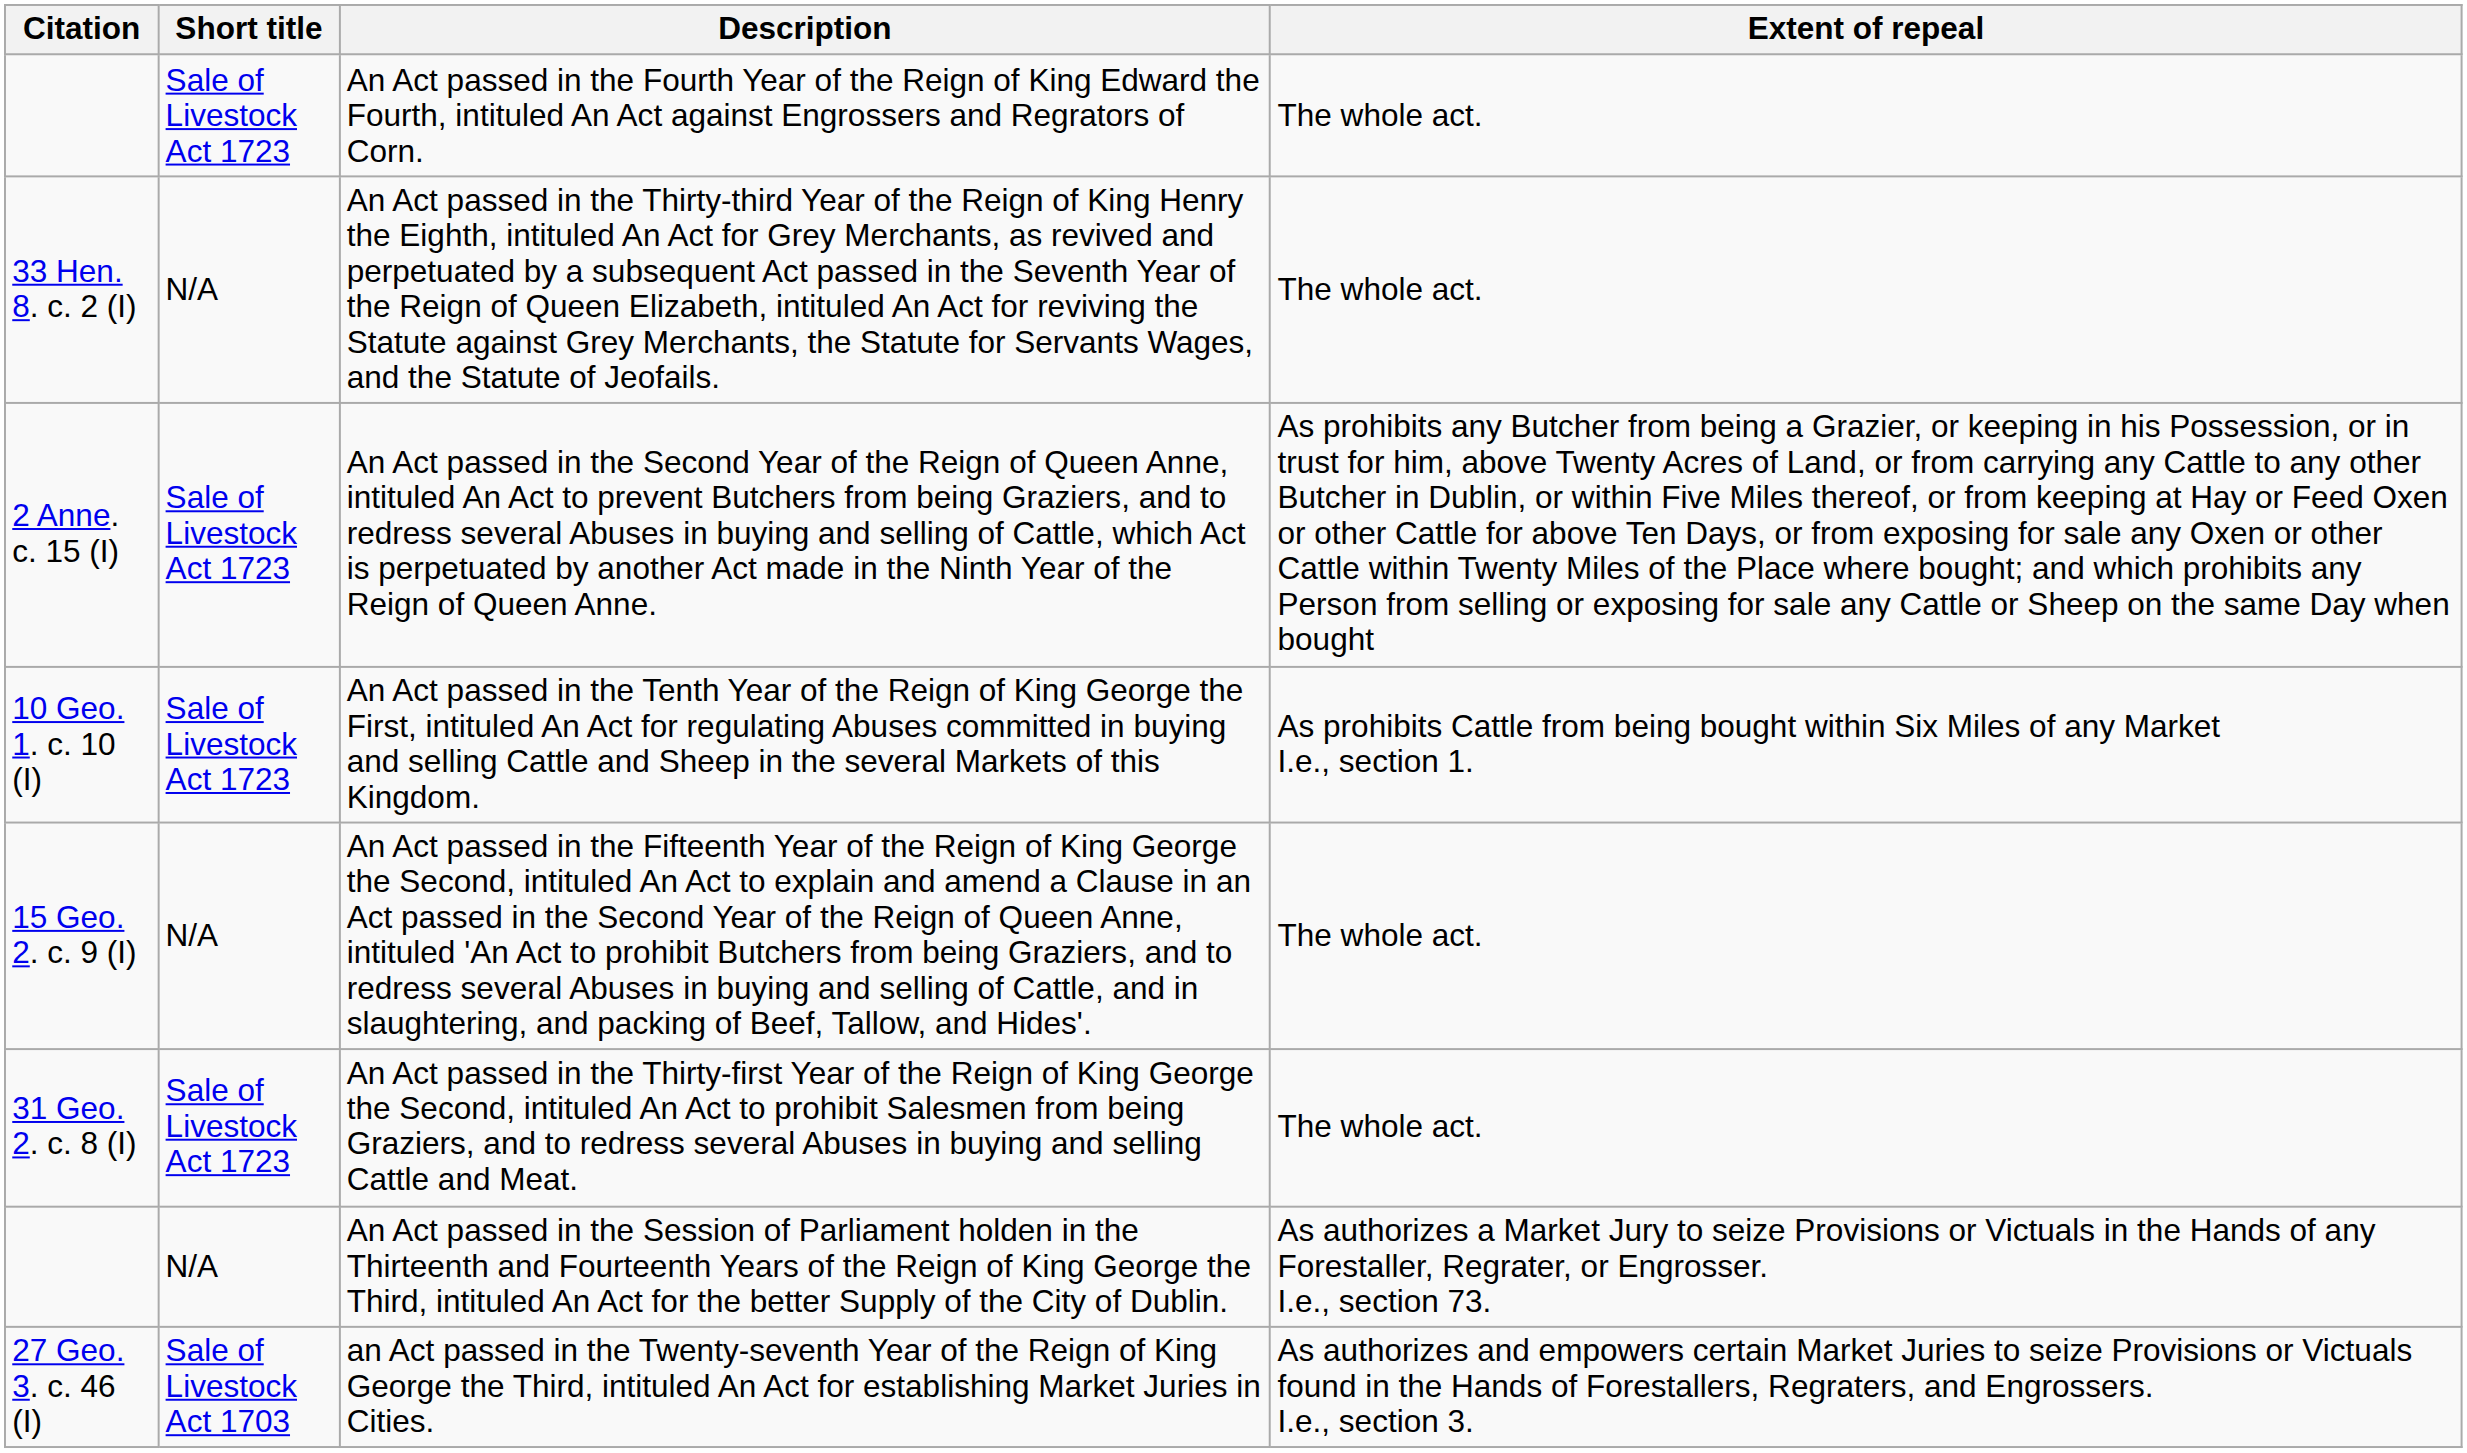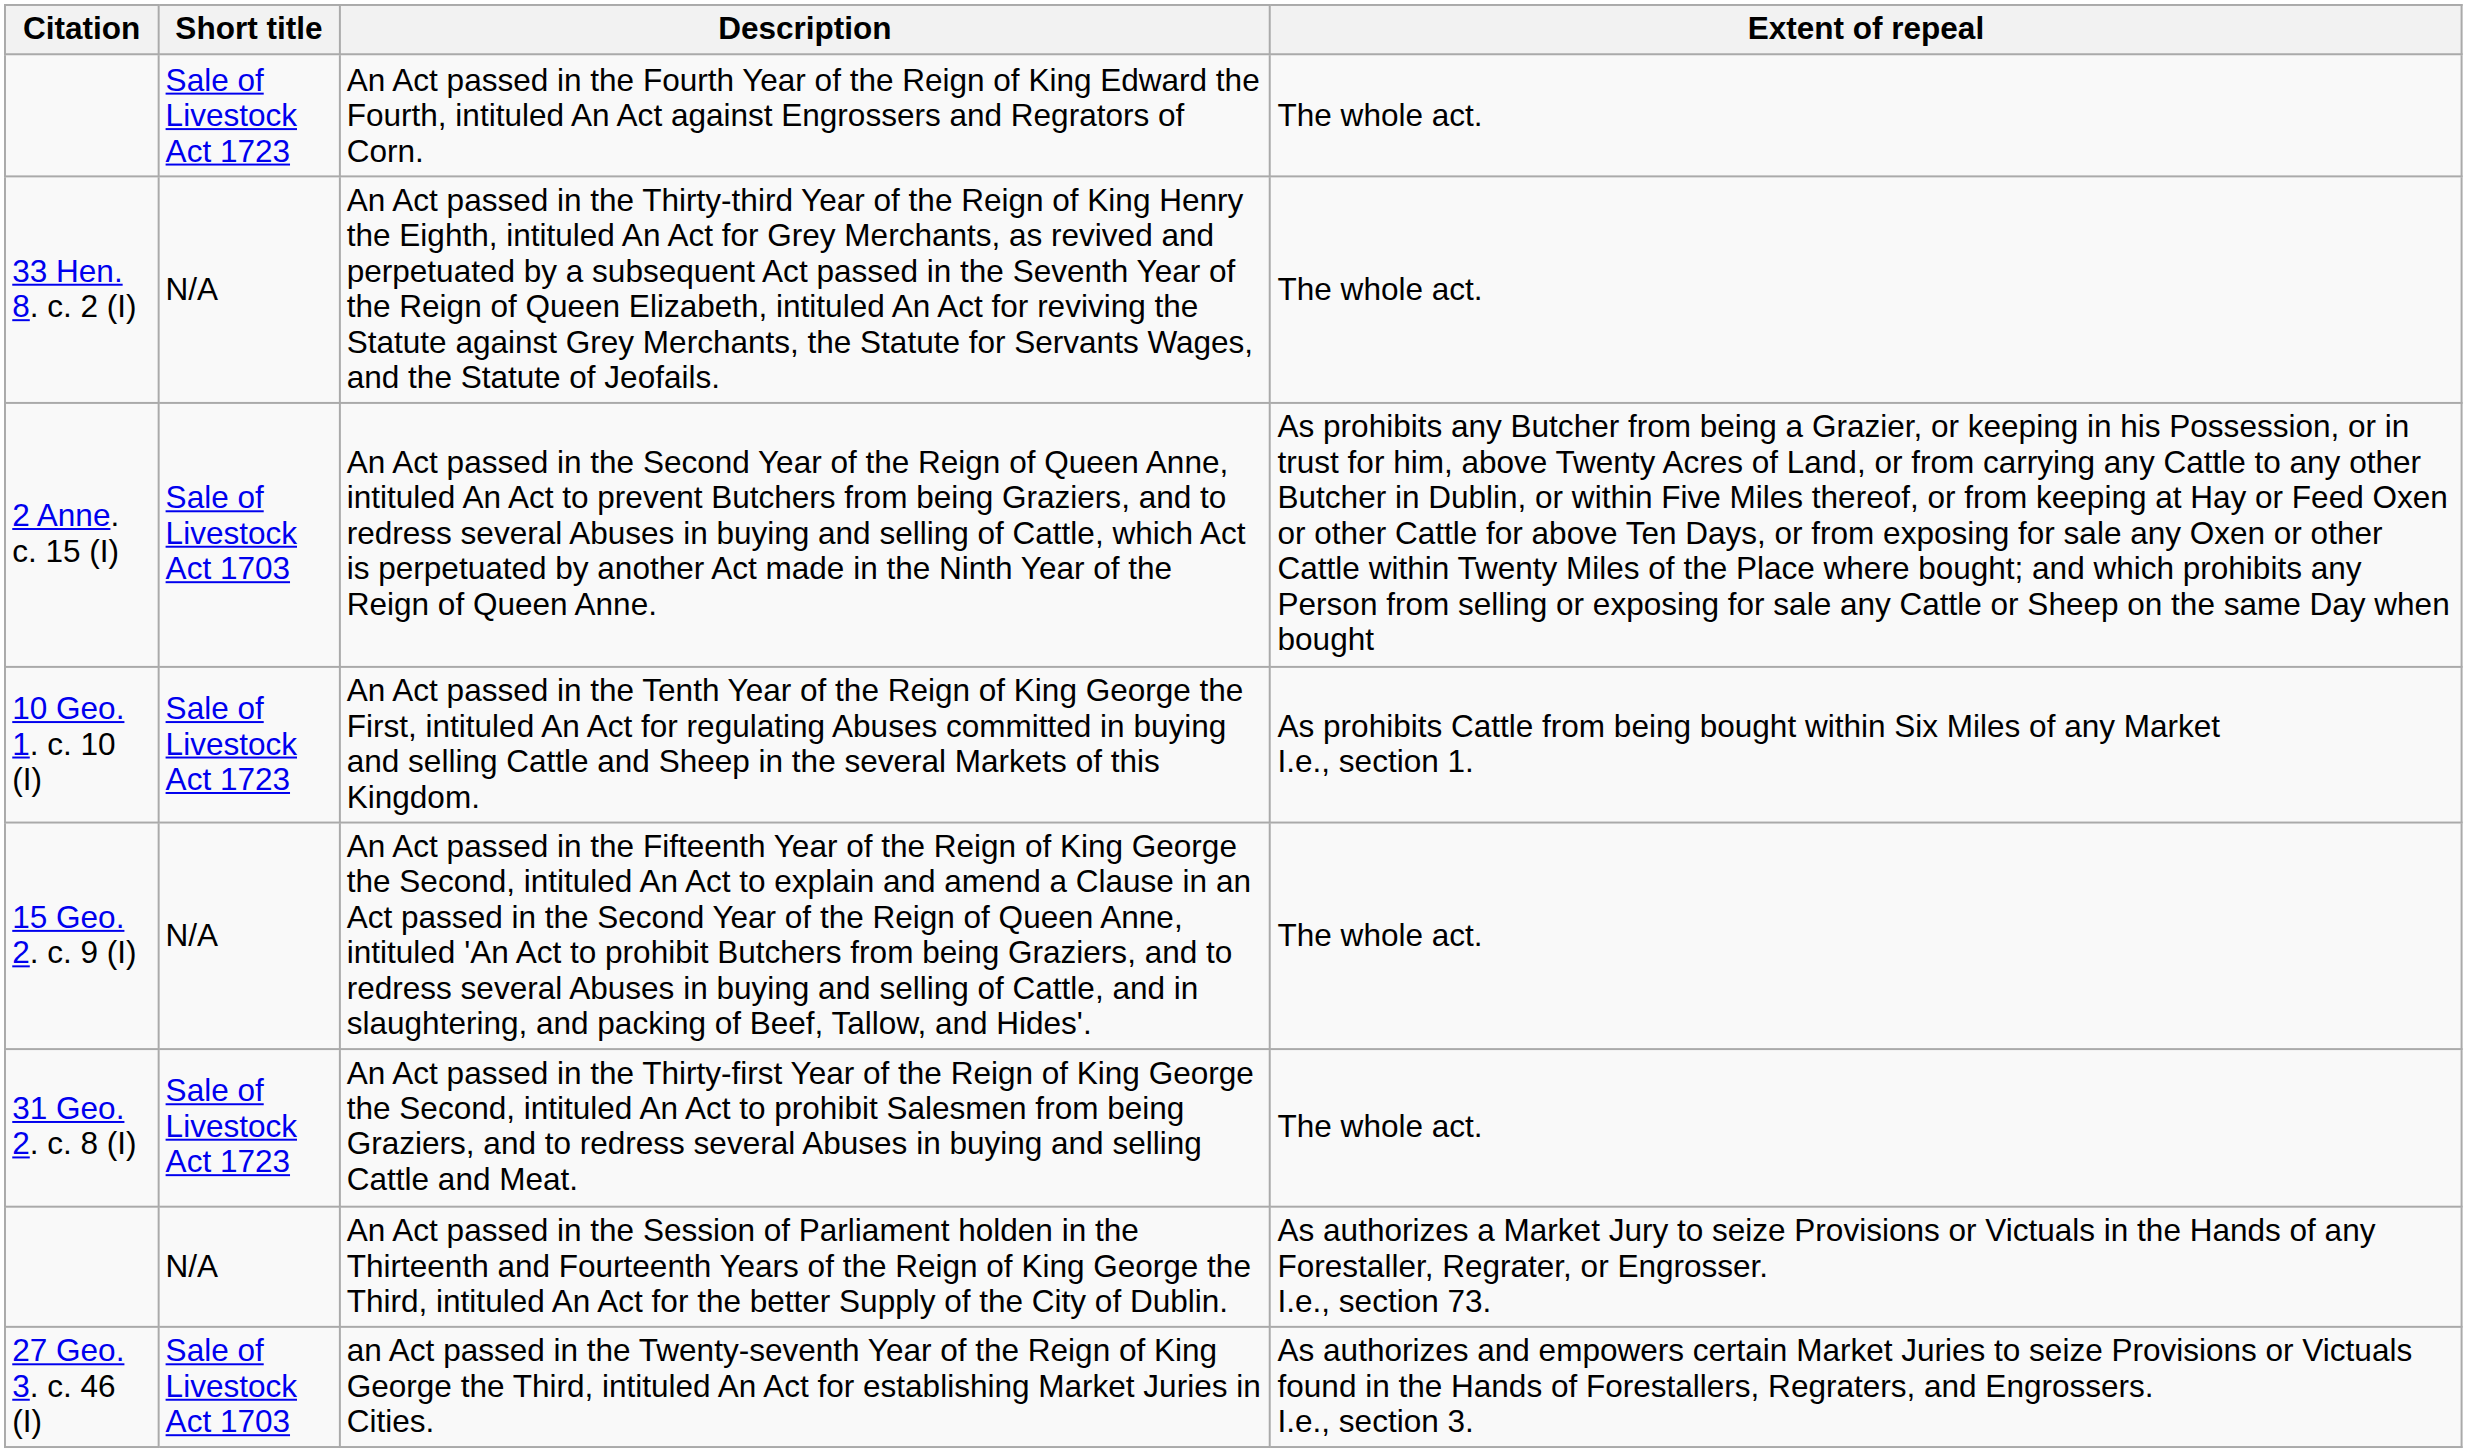(231, 534) Sale of Livestock Act 1723 -> (231, 534) Sale of Livestock Act 1703
